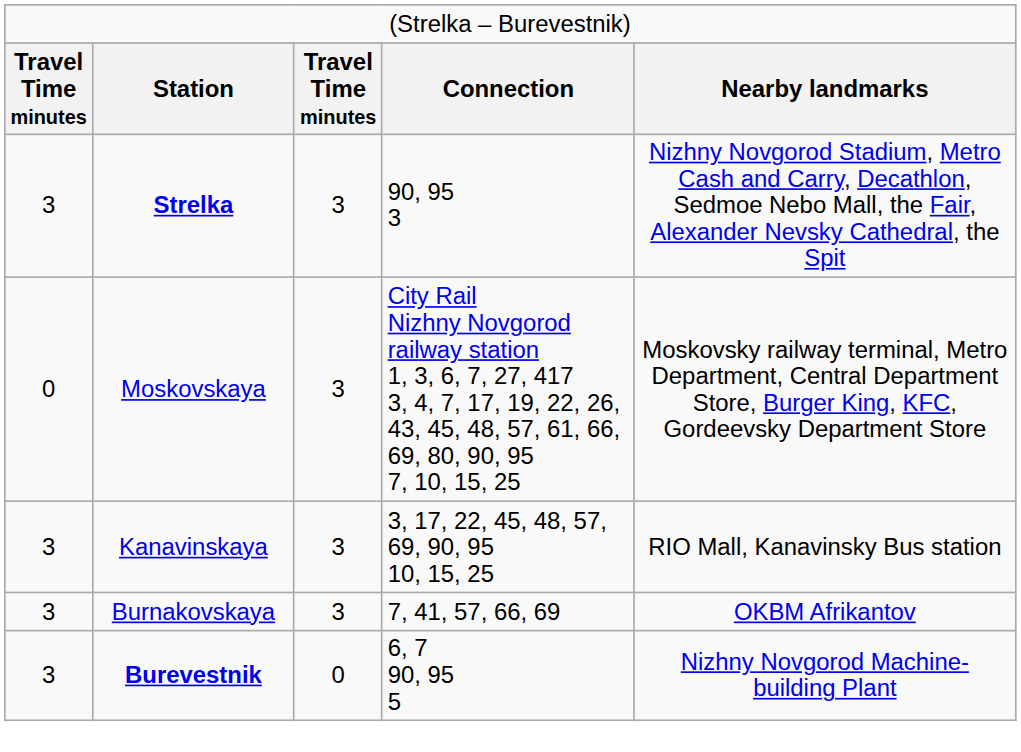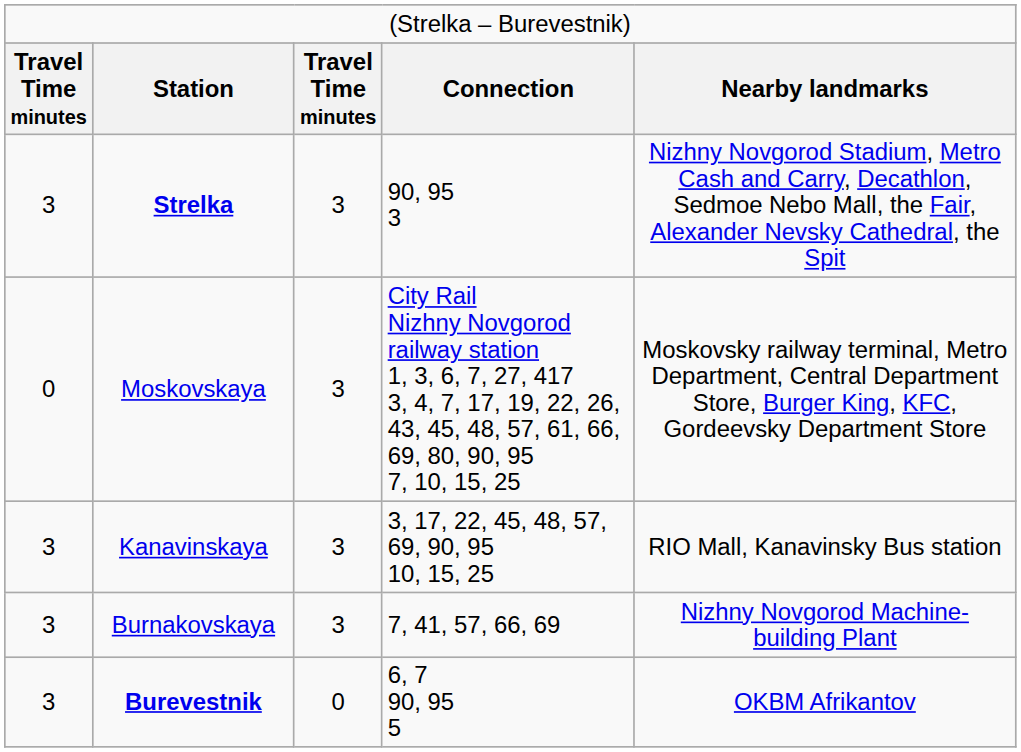(825, 611) OKBM Afrikantov -> (825, 625) Nizhny Novgorod Machine-building Plant
(825, 676) Nizhny Novgorod Machine-building Plant -> (825, 702) OKBM Afrikantov
